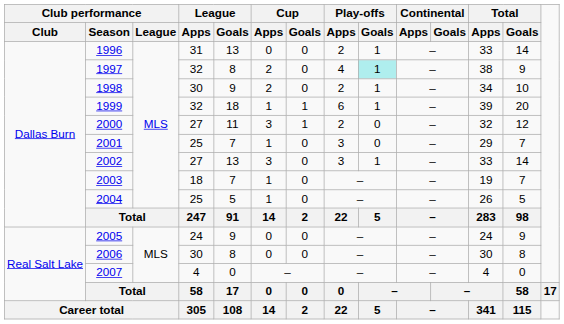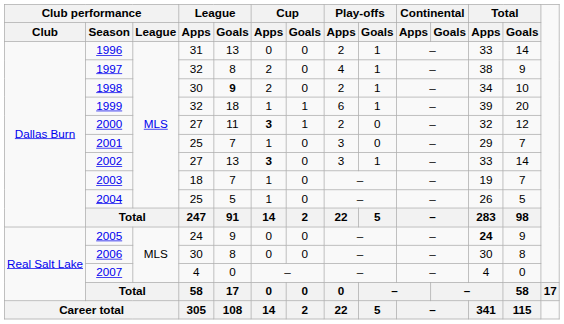(377, 69) paleturquoise background -> (377, 69) no background
(232, 87) normal -> (232, 87) bold
(269, 124) normal -> (269, 124) bold
(269, 161) normal -> (269, 161) bold
(486, 236) normal -> (486, 236) bold
